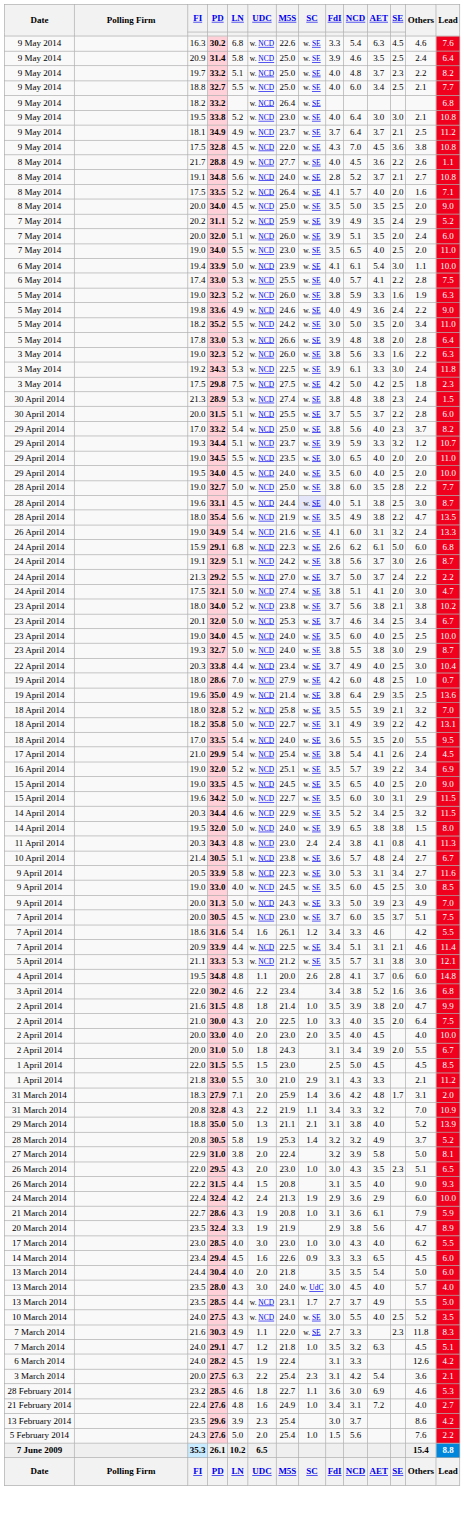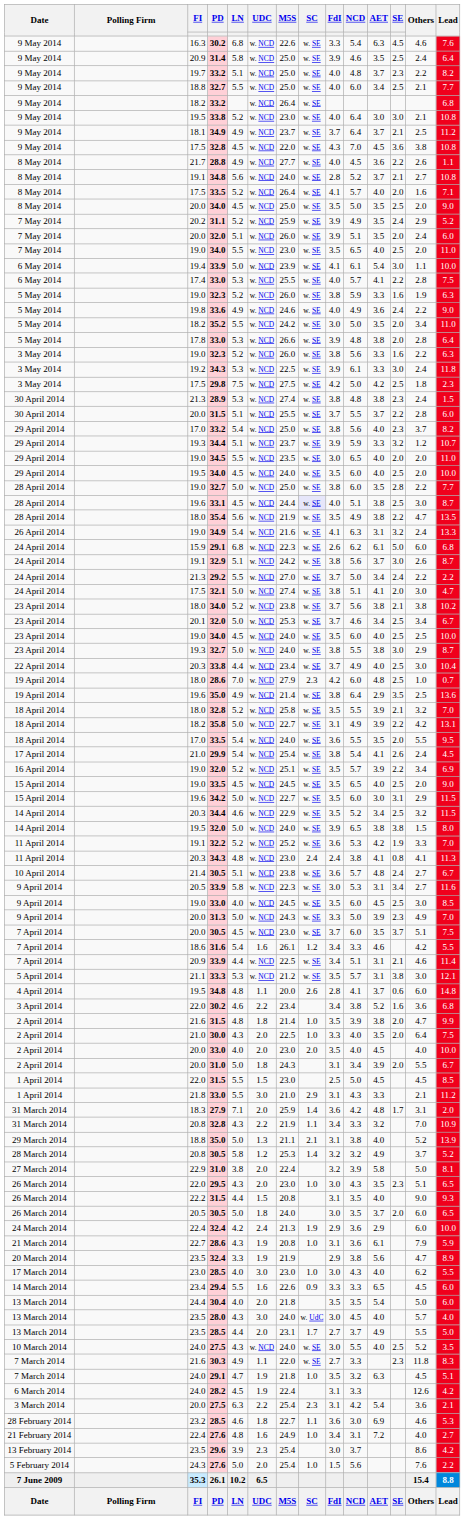(356, 532) 6.0 -> (356, 532) 6.3
(379, 576) 3.7 -> (379, 576) 3.4
(312, 680) w. SE -> (312, 680) 2.3
+ row: (39, 843)
(262, 1139) 1.9 -> (262, 1154) 1.2
+ row: (39, 1213)
(238, 1257) 4.5 -> (238, 1287) 5.5
(262, 1302) w. NCD -> (262, 1331) 2.0
(262, 1346) 1.2 -> (262, 1376) 1.9
